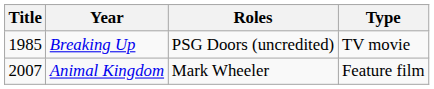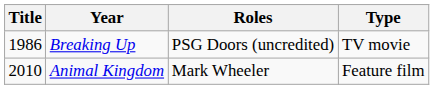(25, 44) 1985 -> (25, 44) 1986
(25, 71) 2007 -> (25, 71) 2010
